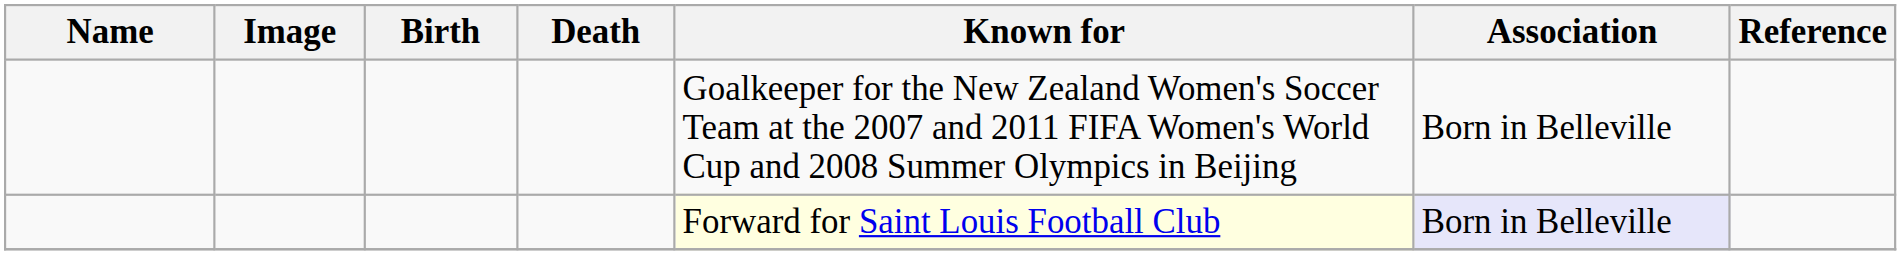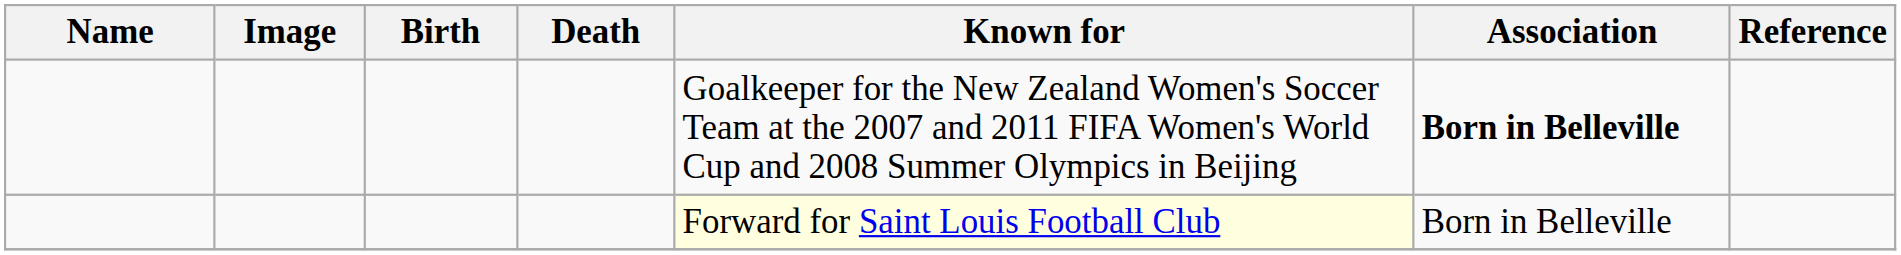(1547, 126) normal -> (1551, 126) bold
(1547, 221) lavender background -> (1547, 221) no background
